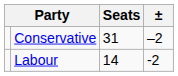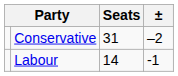(153, 60) -2 -> (153, 60) -1
